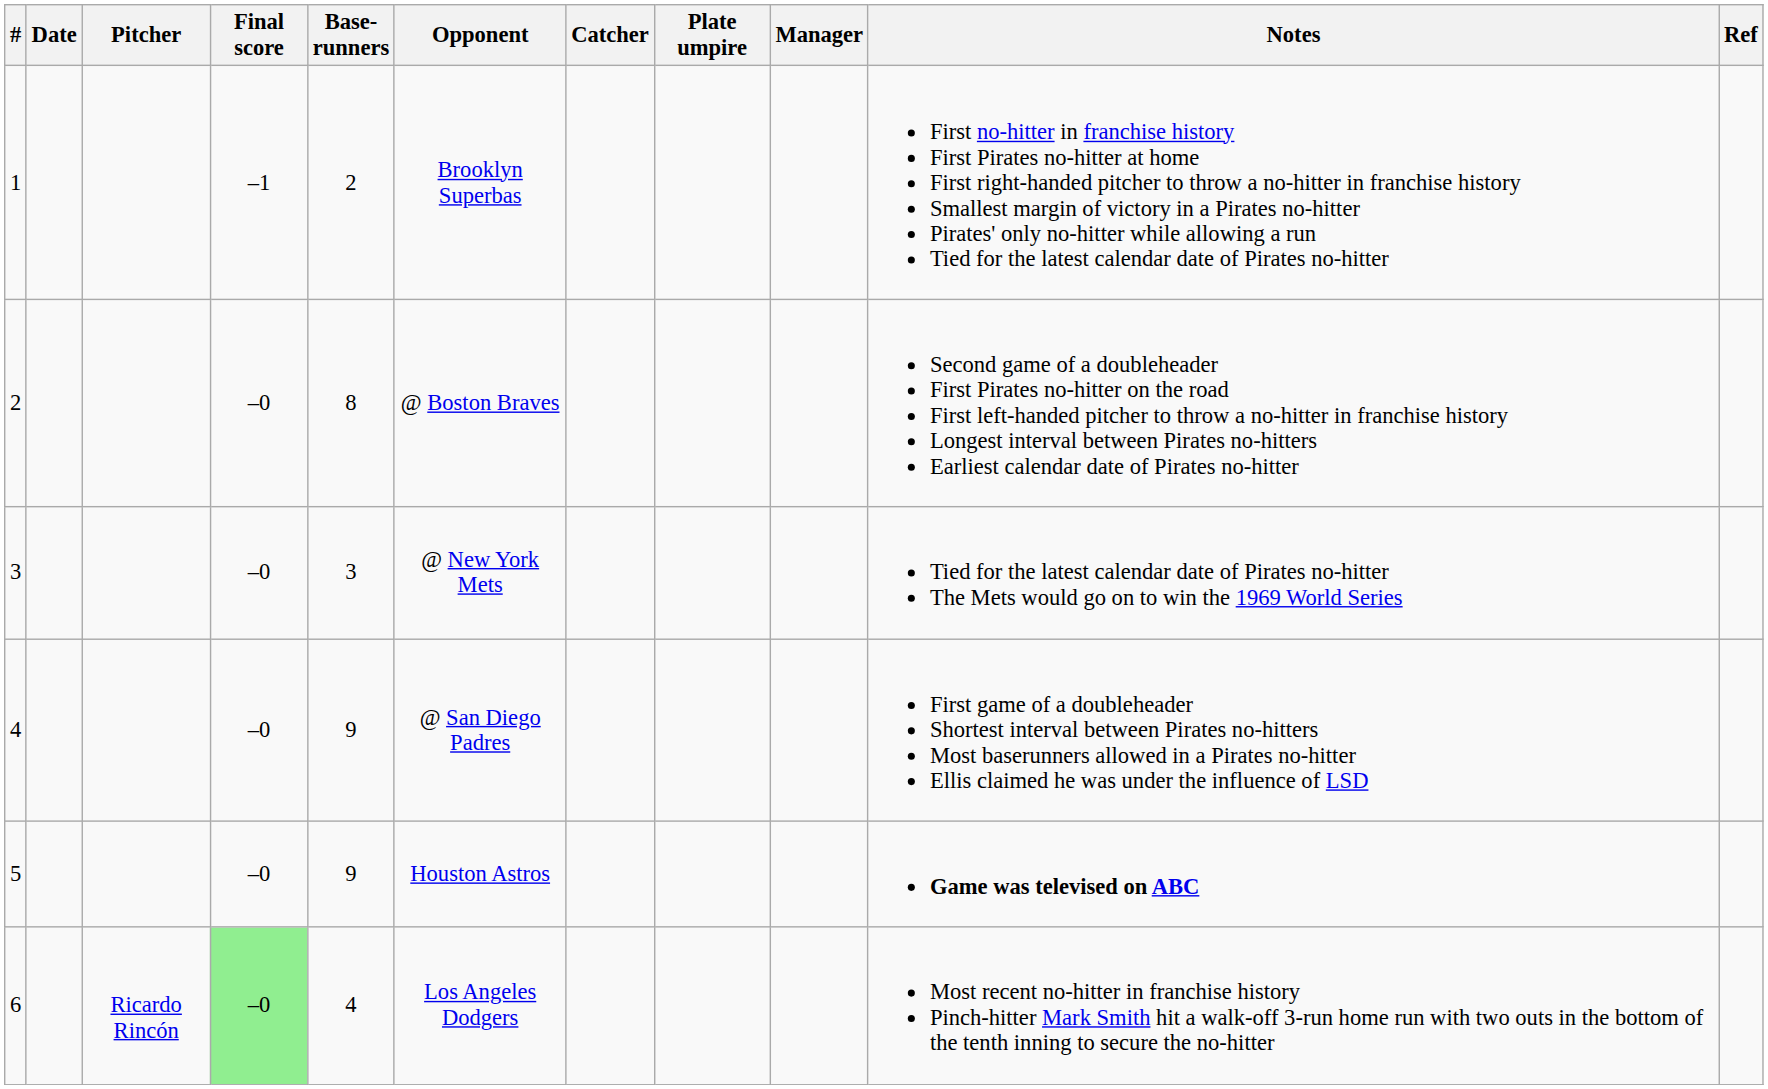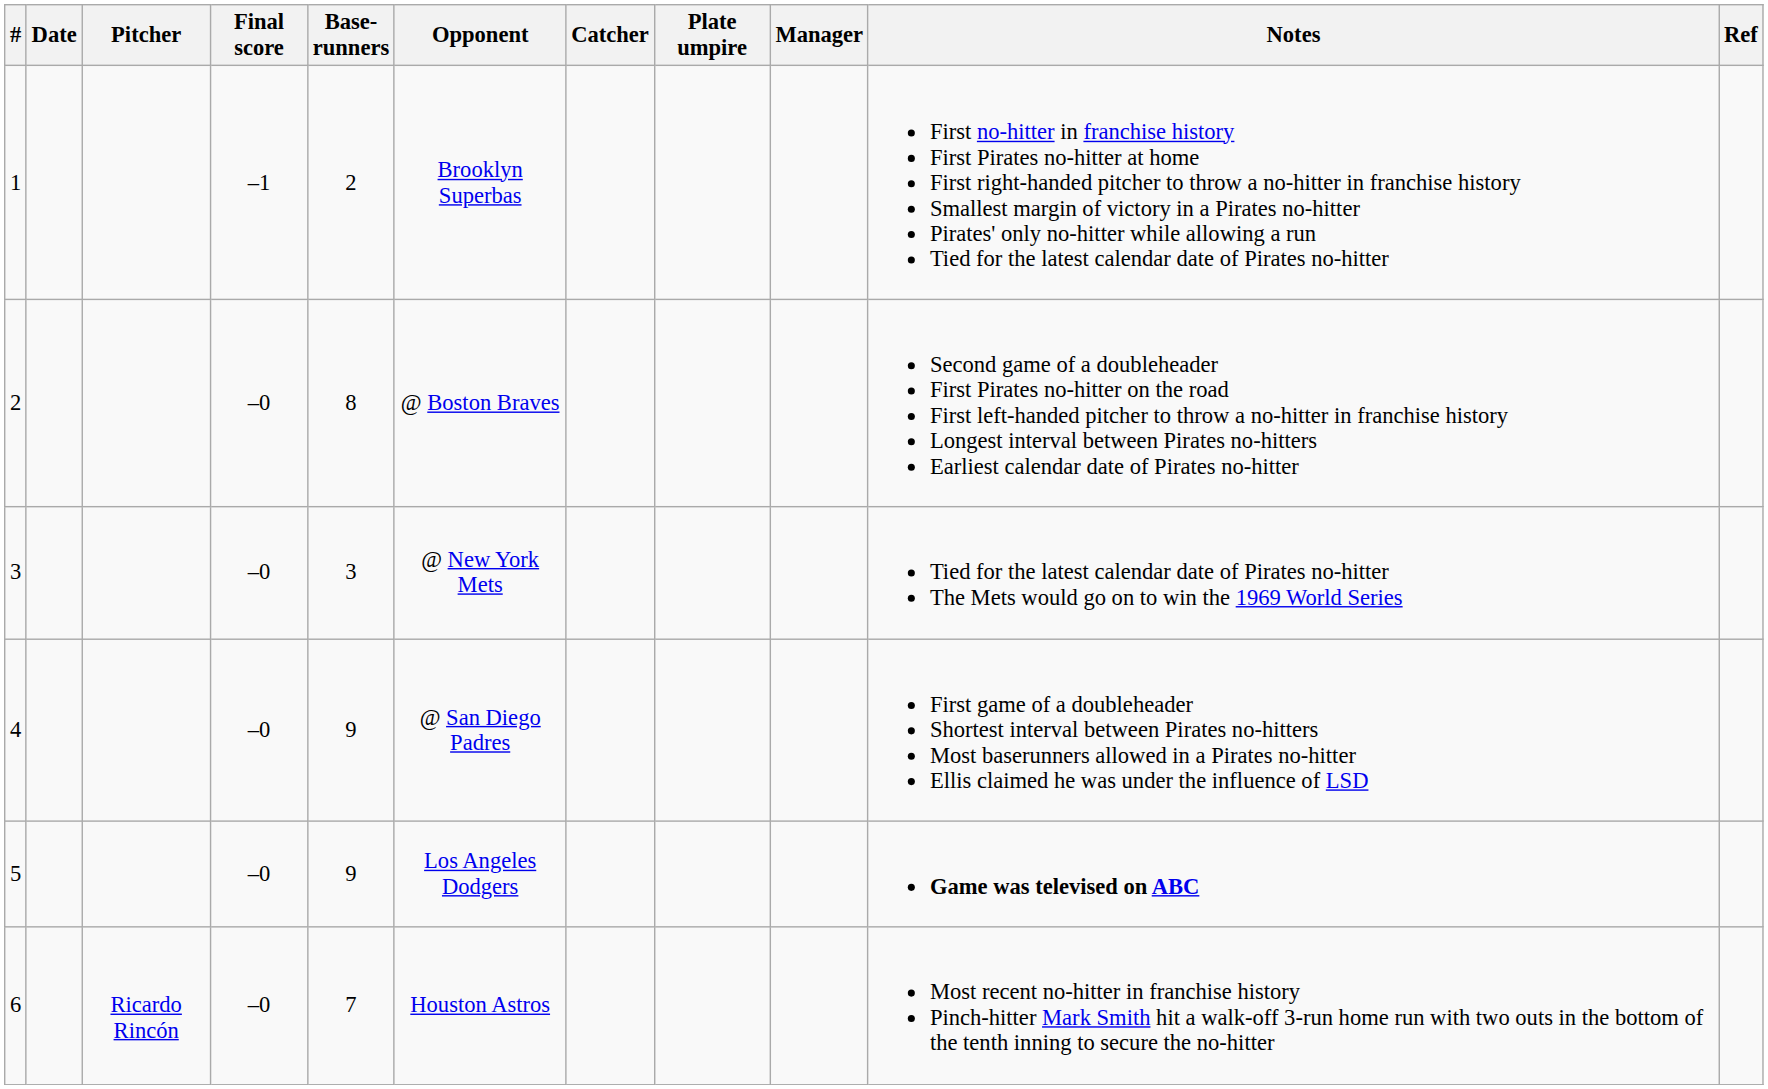(480, 873) Houston Astros -> (480, 873) Los Angeles Dodgers
(259, 1005) lightgreen background -> (259, 1005) no background
(351, 1005) 4 -> (351, 1005) 7
(480, 1005) Los Angeles Dodgers -> (480, 1005) Houston Astros
